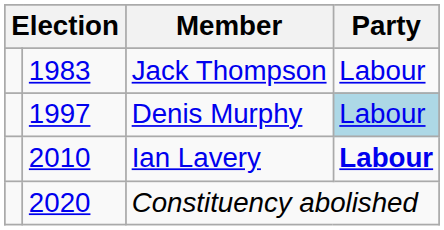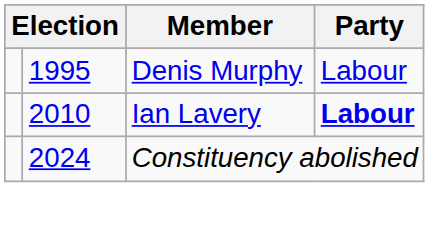- row: (229, 70)
(60, 114) 1997 -> (60, 70) 1995
(382, 114) lightblue background -> (364, 70) no background
(60, 202) 2020 -> (60, 158) 2024
